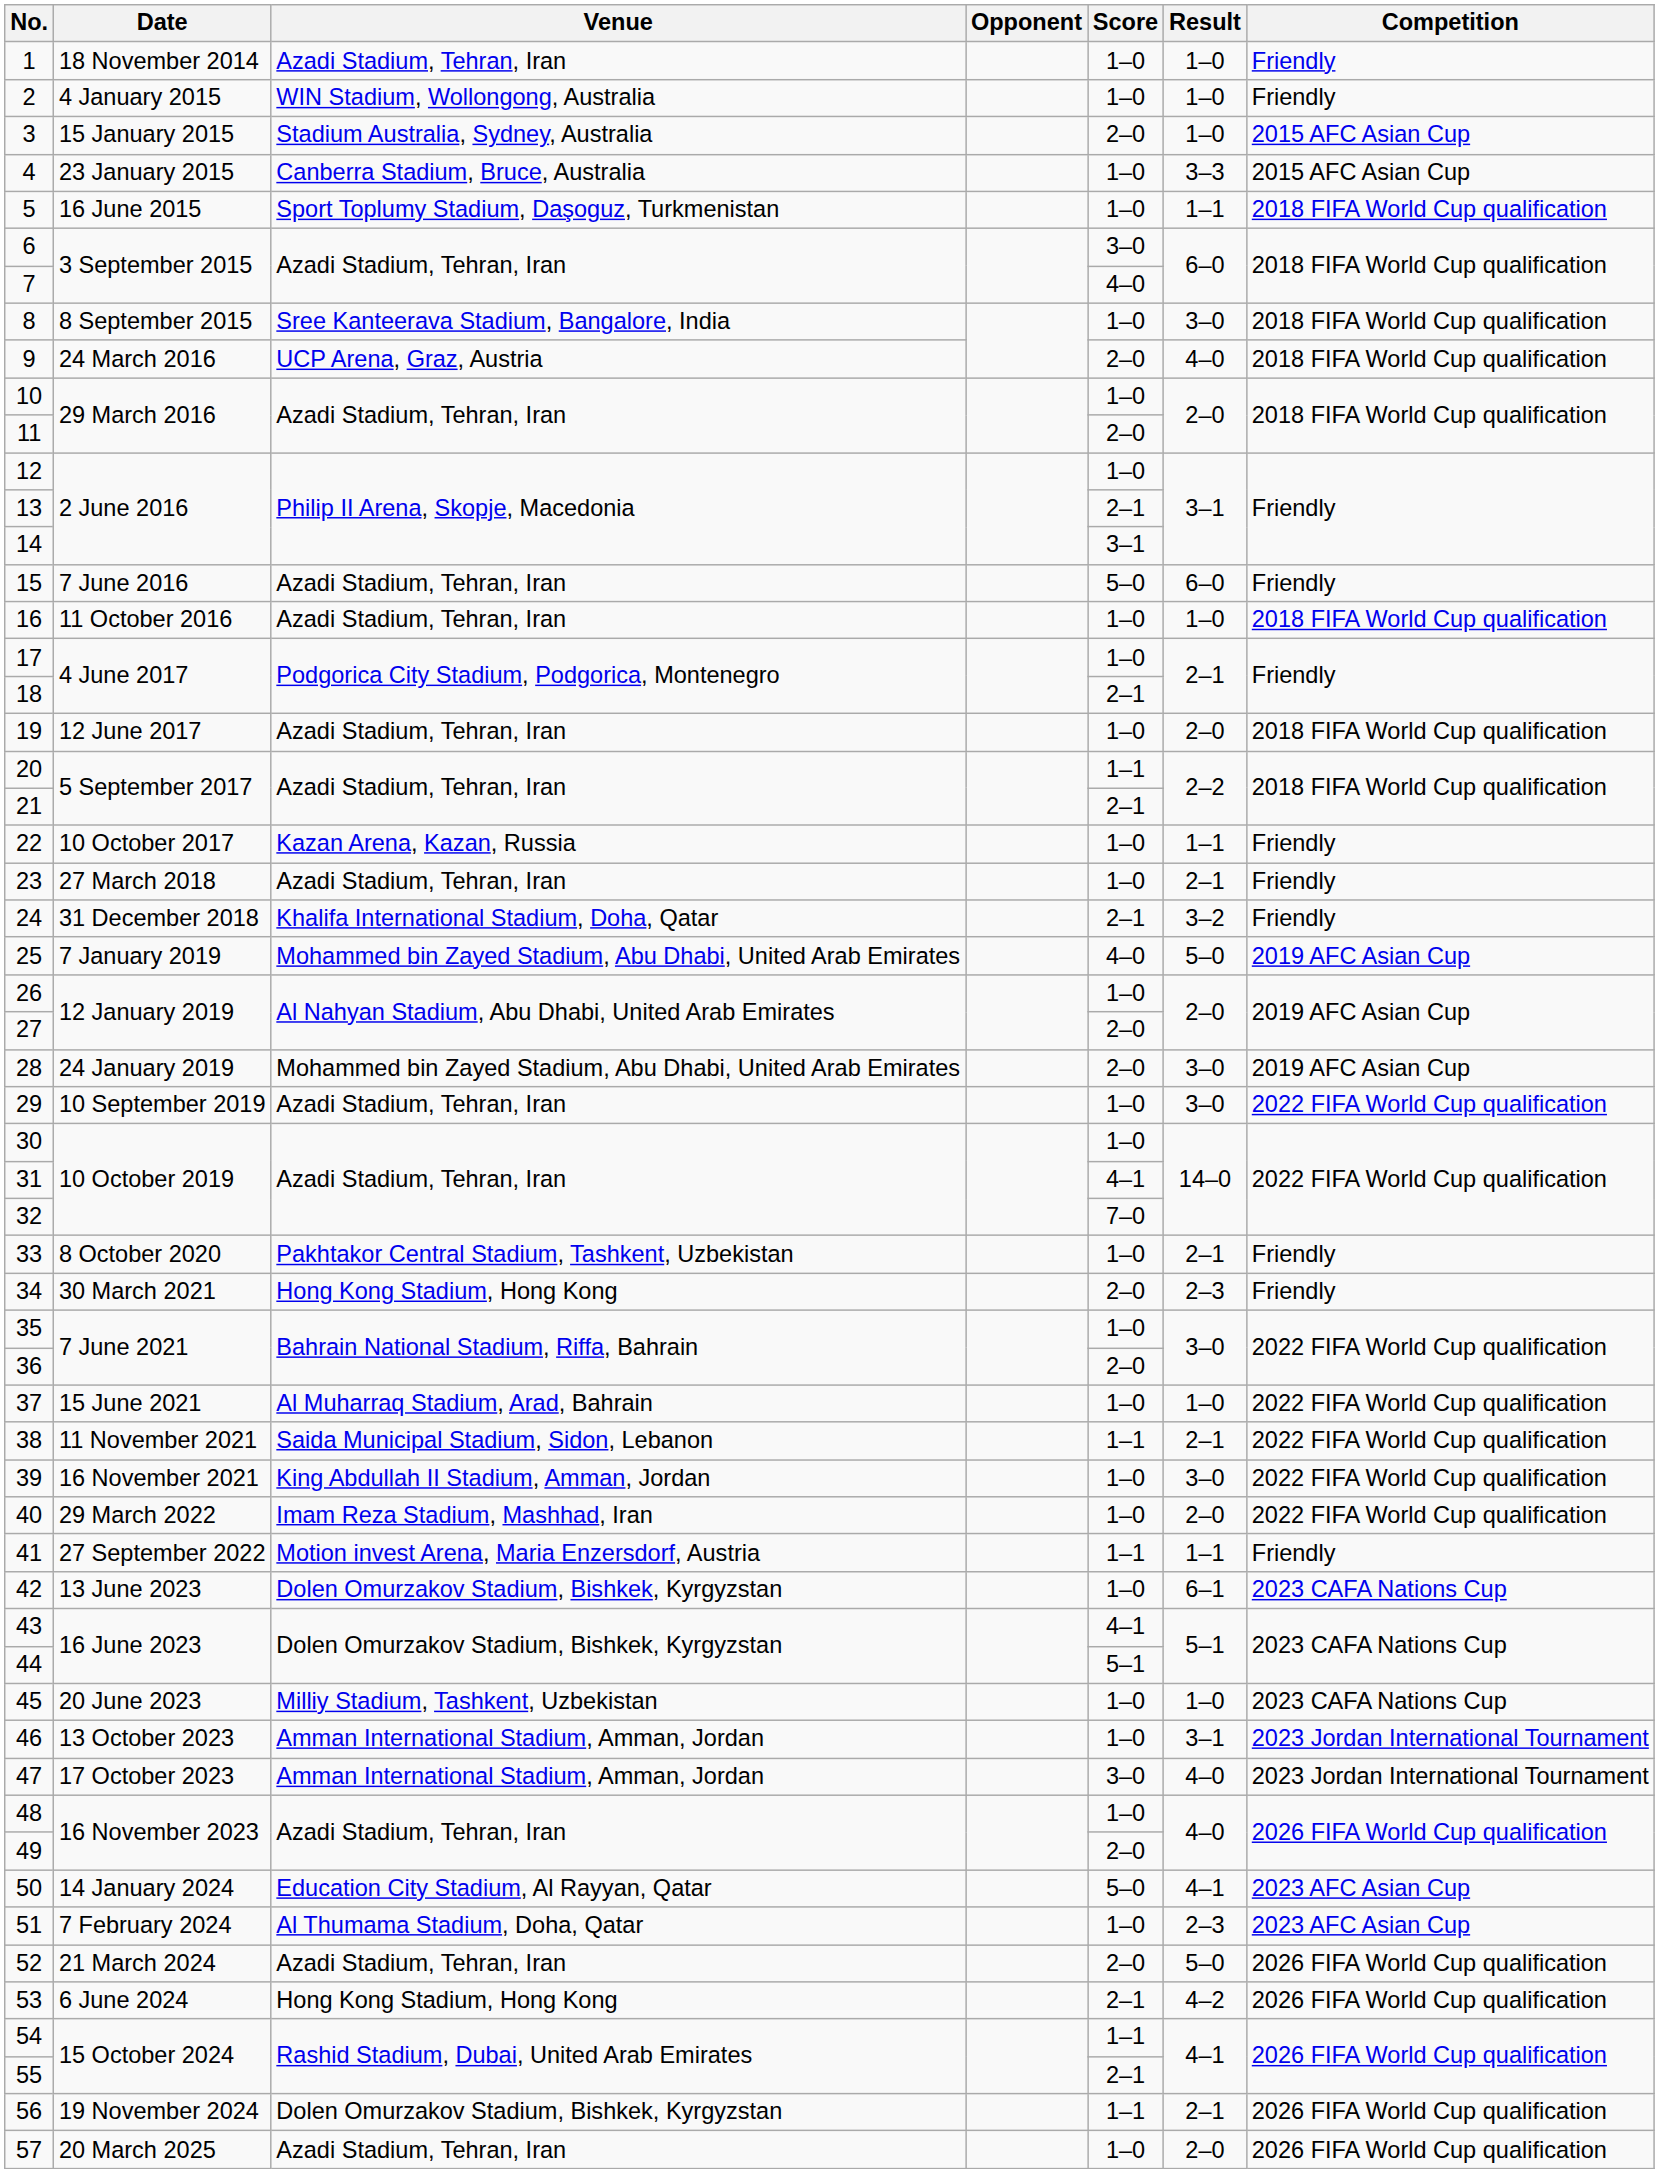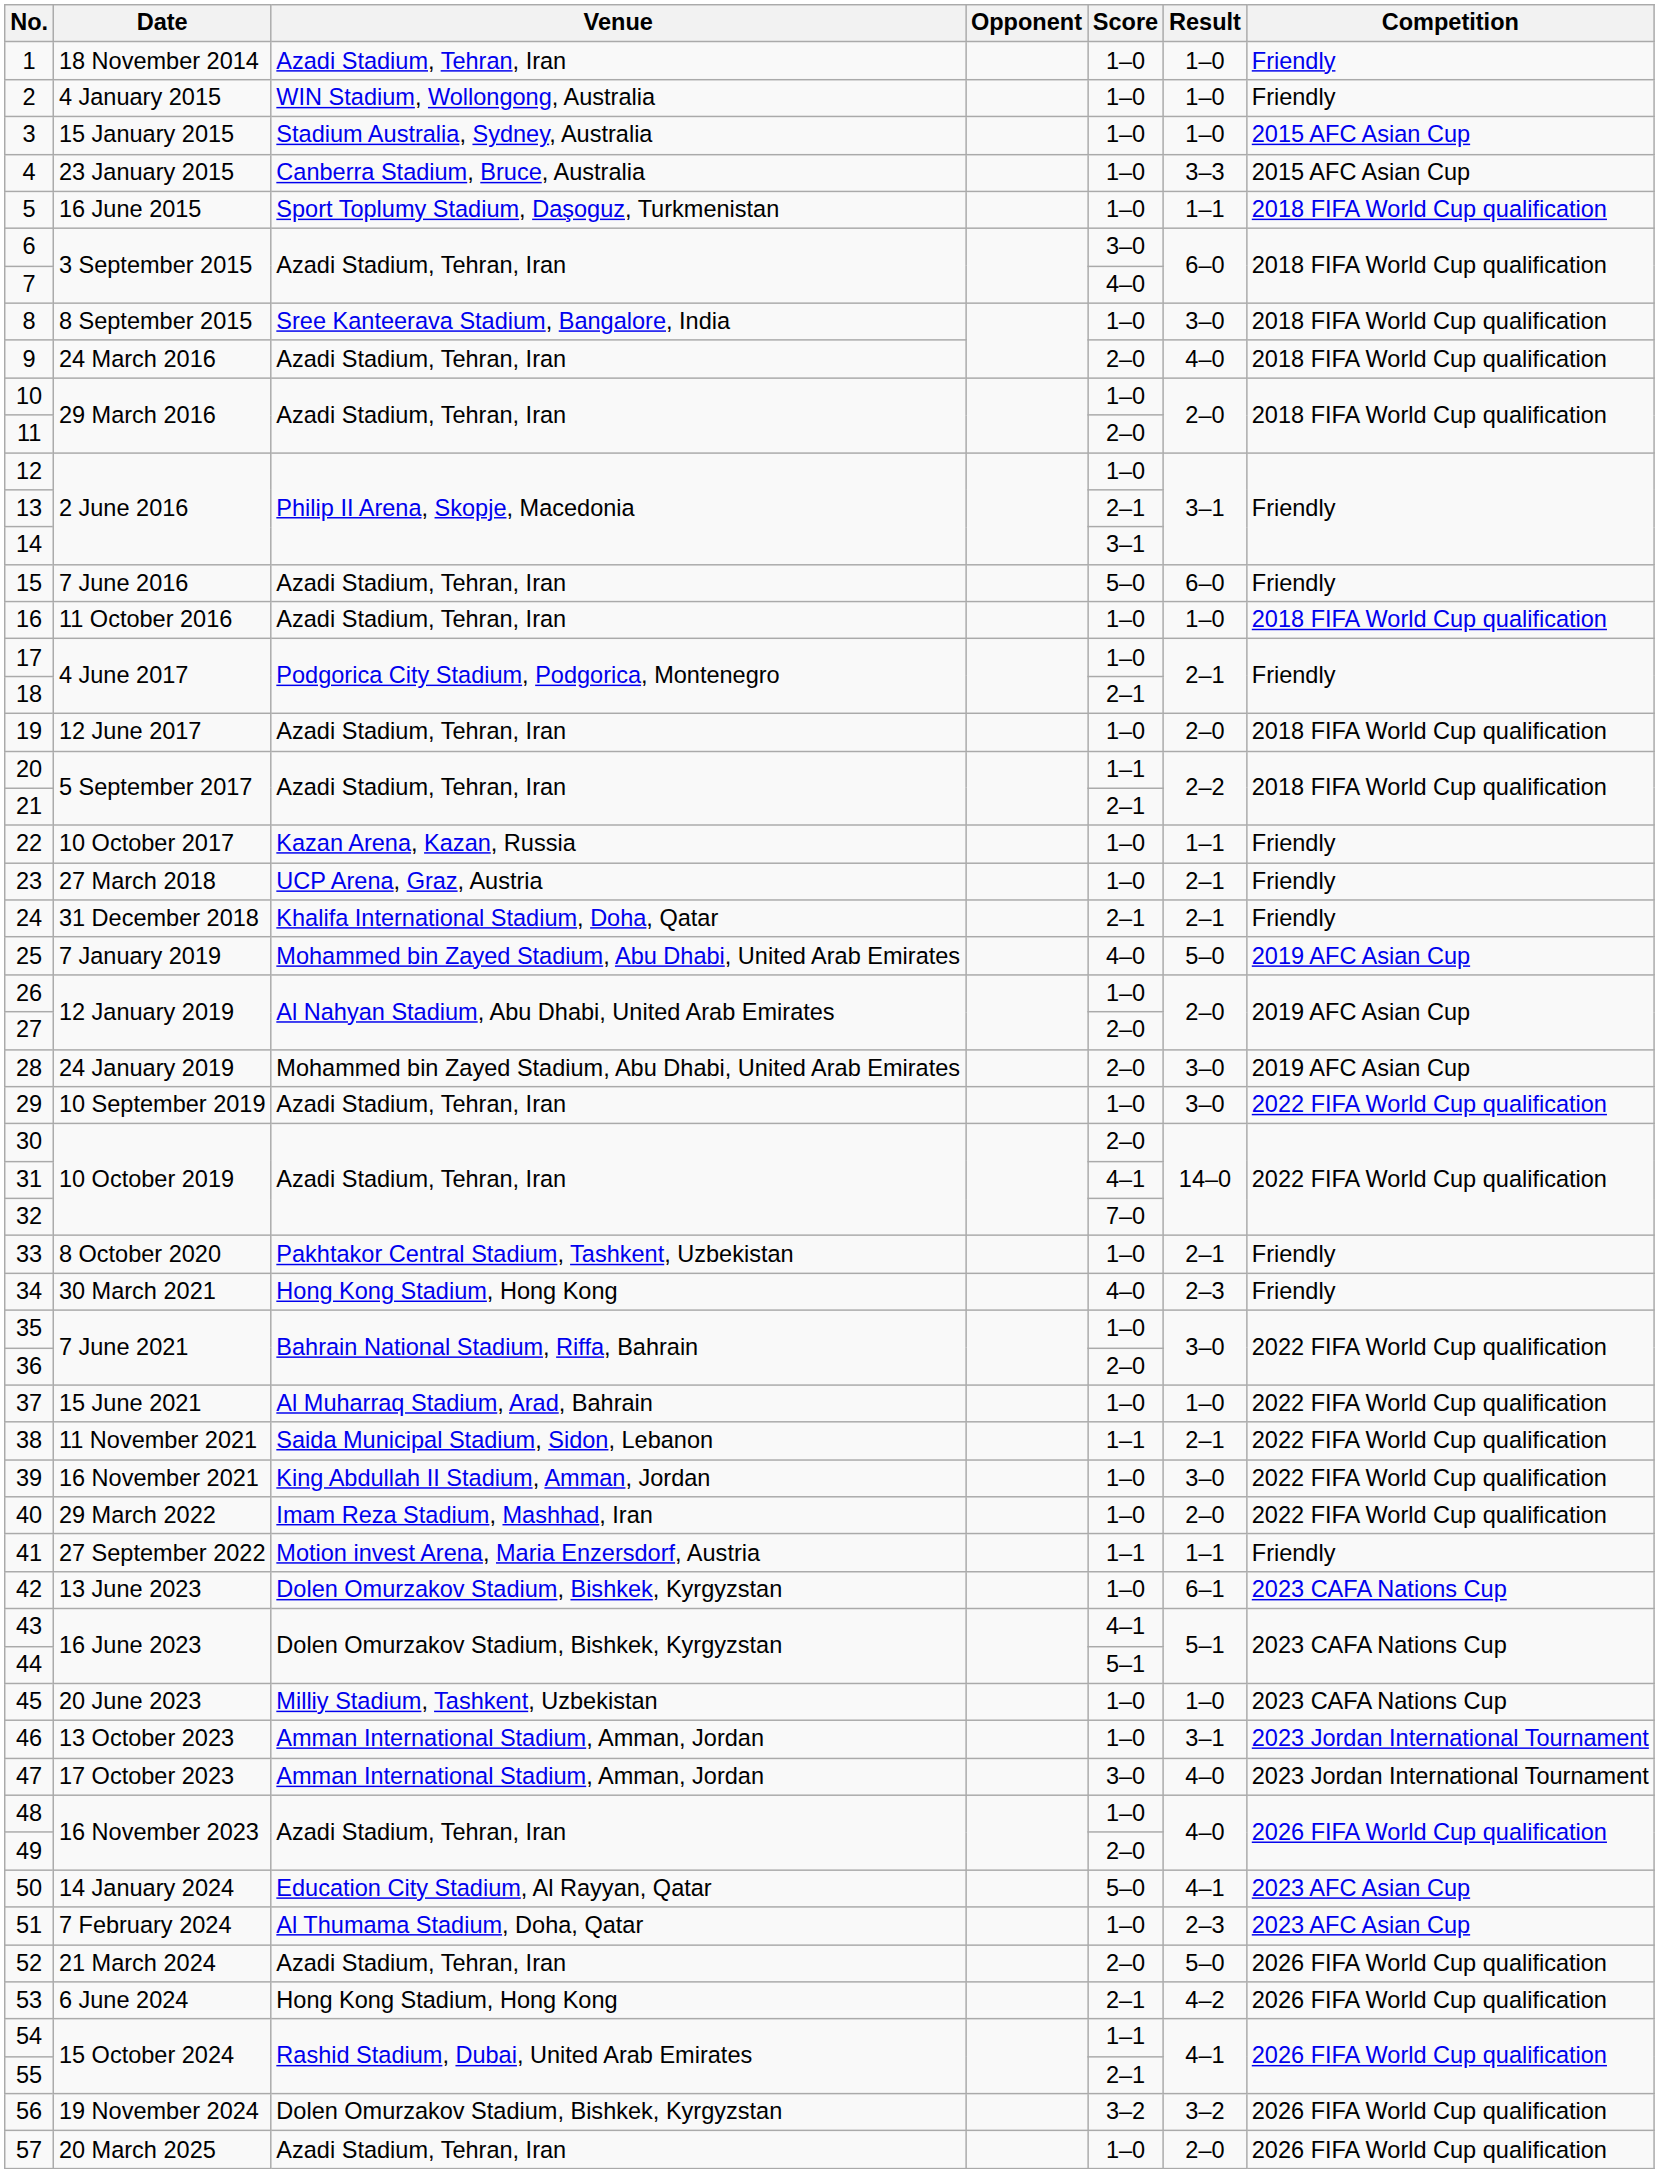(1126, 135) 2–0 -> (1126, 135) 1–0
(409, 358) UCP Arena, Graz, Austria -> (421, 358) Azadi Stadium, Tehran, Iran
(421, 881) Azadi Stadium, Tehran, Iran -> (409, 881) UCP Arena, Graz, Austria
(1205, 918) 3–2 -> (1205, 918) 2–1
(1126, 1142) 1–0 -> (1126, 1142) 2–0
(1126, 1291) 2–0 -> (1126, 1291) 4–0
(1126, 2112) 1–1 -> (1126, 2112) 3–2
(1205, 2112) 2–1 -> (1205, 2112) 3–2
